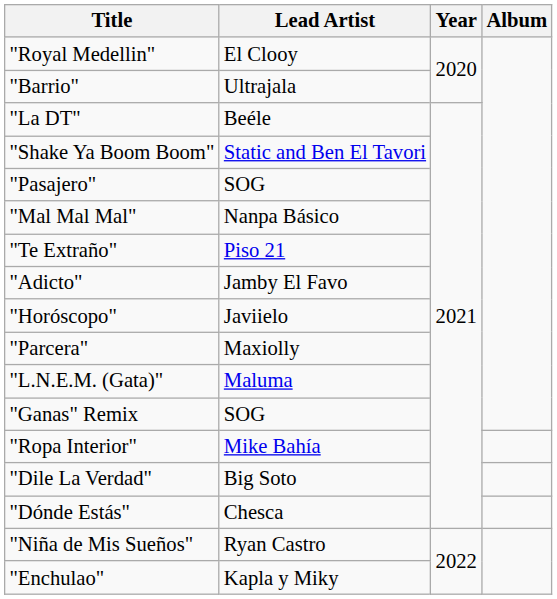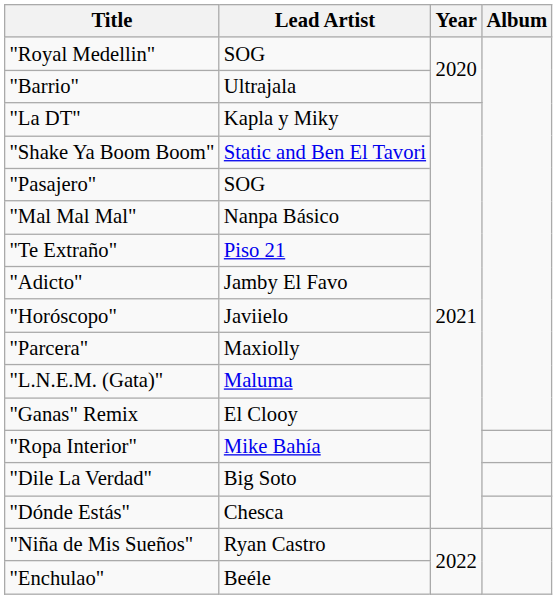(261, 53) El Clooy -> (244, 53) SOG
(247, 119) Beéle -> (281, 119) Kapla y Miky
(244, 413) SOG -> (261, 413) El Clooy
(281, 577) Kapla y Miky -> (247, 577) Beéle
